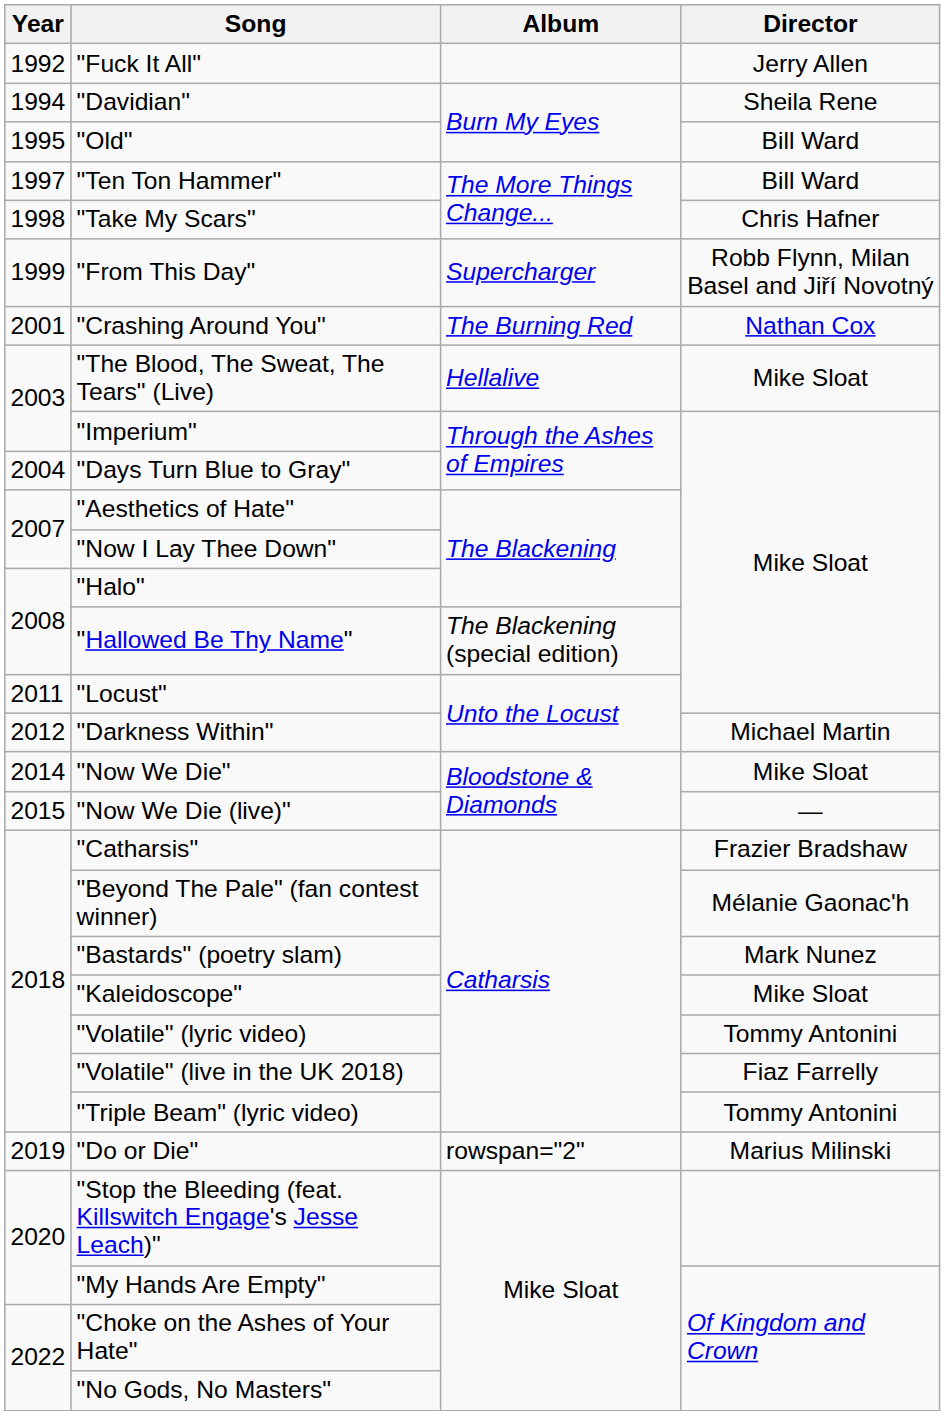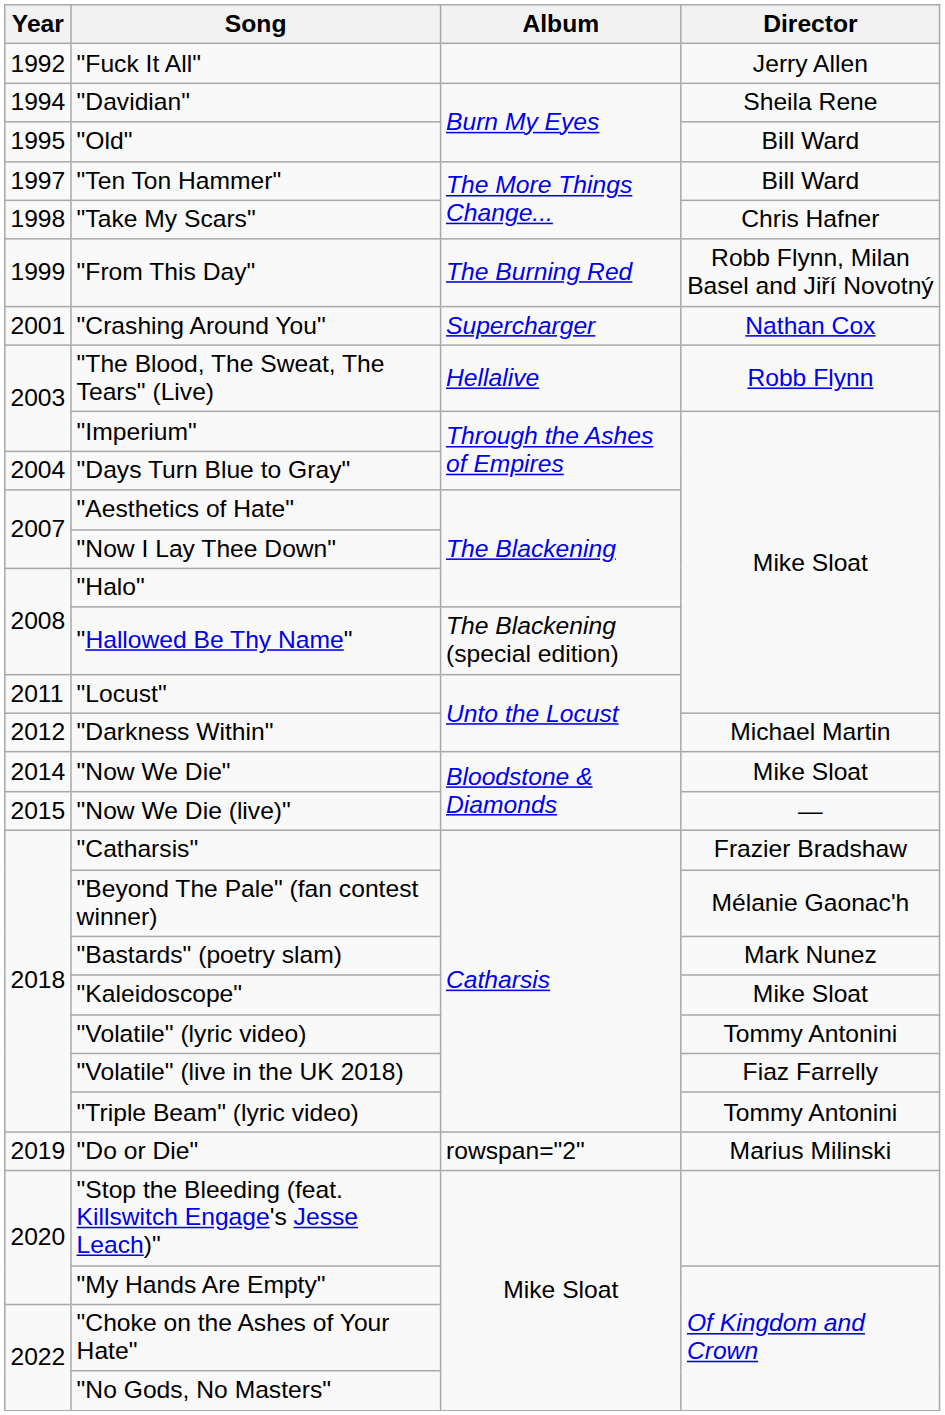(521, 272) Supercharger -> (539, 272) The Burning Red
(539, 325) The Burning Red -> (521, 325) Supercharger
(810, 378) Mike Sloat -> (810, 378) Robb Flynn
